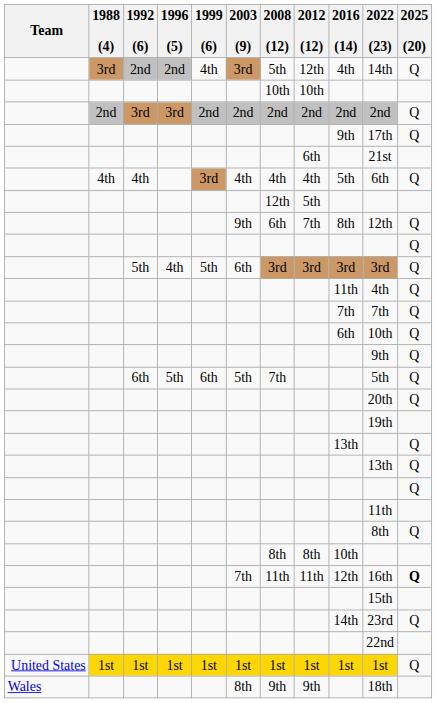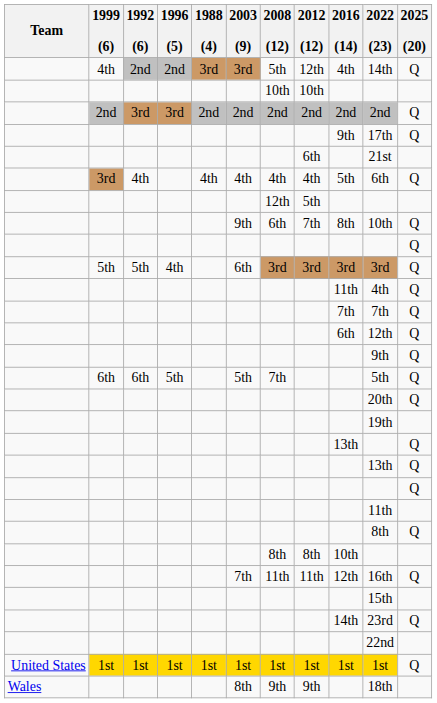columns swapped: (106, 31) <-> (209, 31)
(380, 223) 12th -> (380, 223) 10th
(380, 333) 10th -> (380, 333) 12th
(414, 576) bold -> (414, 576) normal
